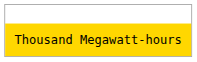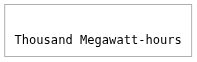(98, 40) gold background -> (98, 40) no background
